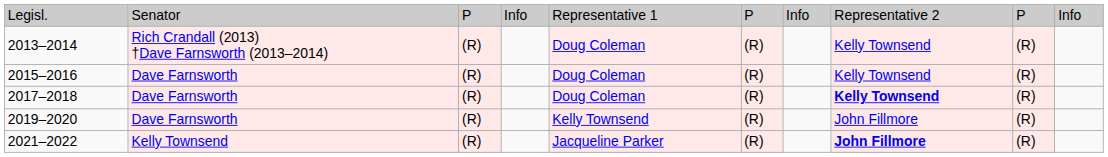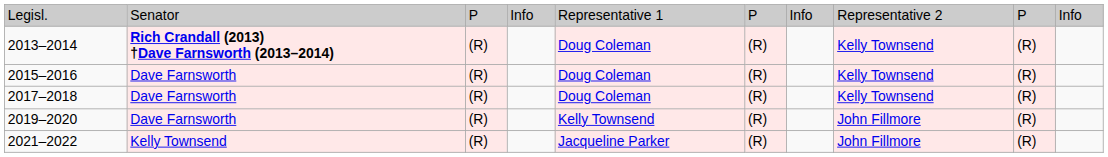(230, 45) normal -> (232, 45) bold
(887, 97) bold -> (885, 97) normal
(880, 141) bold -> (879, 141) normal
